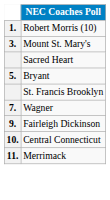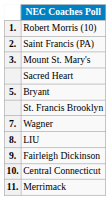+ row: (59, 44)
+ row: (31, 140)
